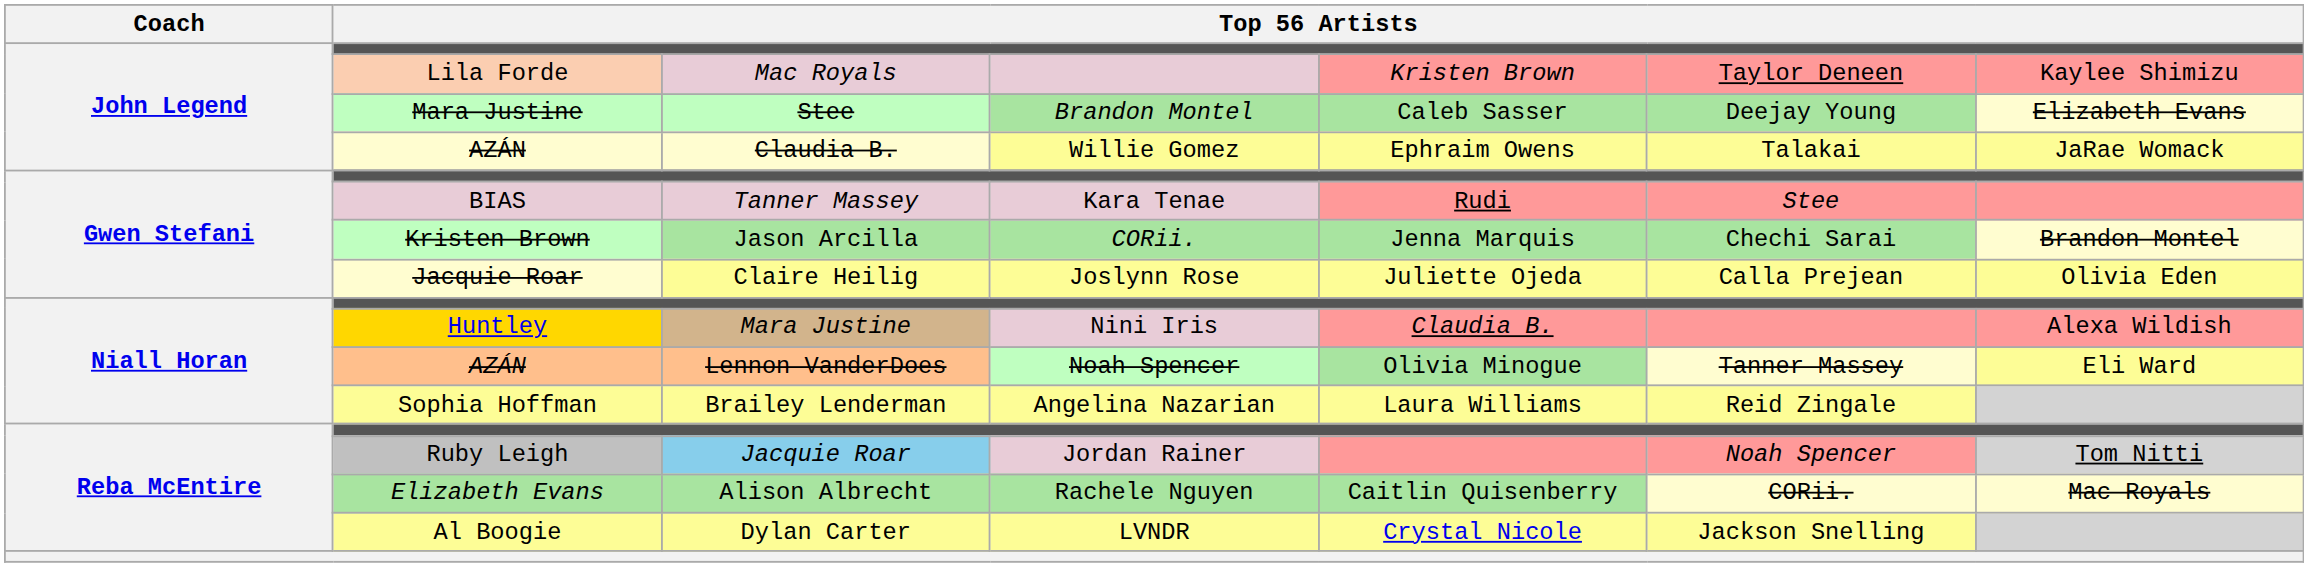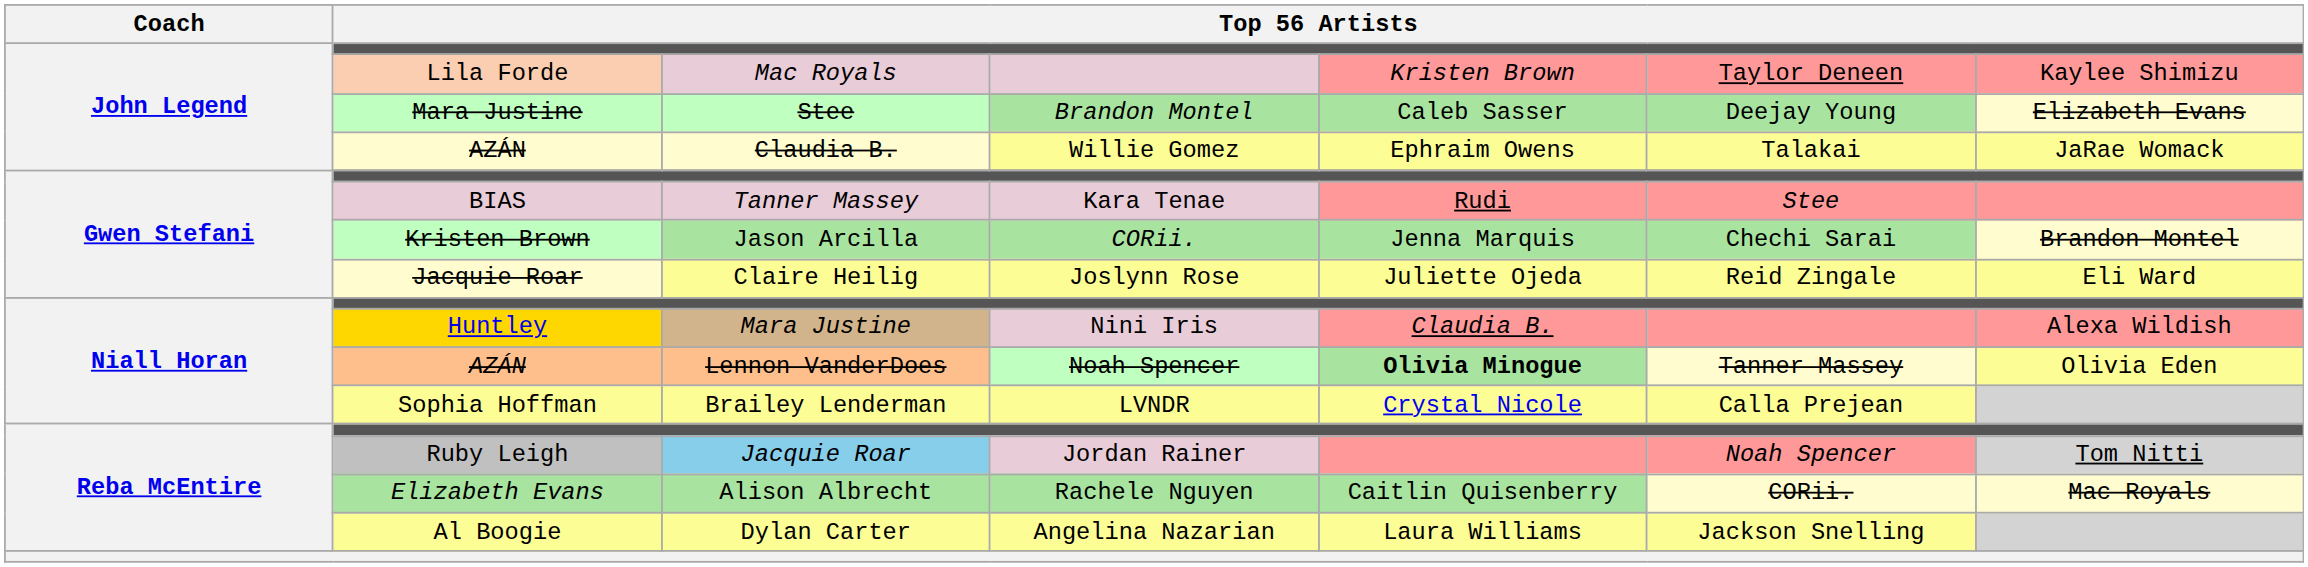(1811, 278) Calla Prejean -> (1811, 278) Reid Zingale
(2139, 278) Olivia Eden -> (2139, 278) Eli Ward
(1483, 366) normal -> (1483, 366) bold
(2139, 366) Eli Ward -> (2139, 366) Olivia Eden
(1154, 405) Angelina Nazarian -> (1154, 405) LVNDR
(1483, 405) Laura Williams -> (1483, 405) Crystal Nicole
(1811, 405) Reid Zingale -> (1811, 405) Calla Prejean
(1154, 532) LVNDR -> (1154, 532) Angelina Nazarian
(1483, 532) Crystal Nicole -> (1483, 532) Laura Williams
